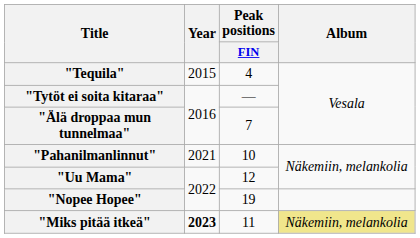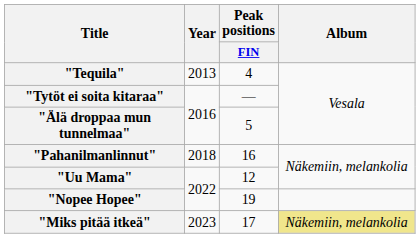(202, 73) 2015 -> (202, 73) 2013
(249, 125) 7 -> (249, 125) 5
(202, 155) 2021 -> (202, 155) 2018
(249, 155) 10 -> (249, 155) 16
(202, 222) bold -> (202, 222) normal
(249, 222) 11 -> (249, 222) 17
